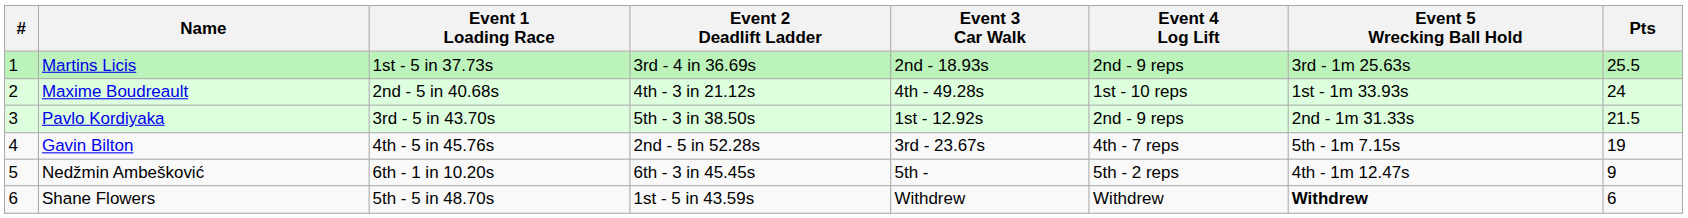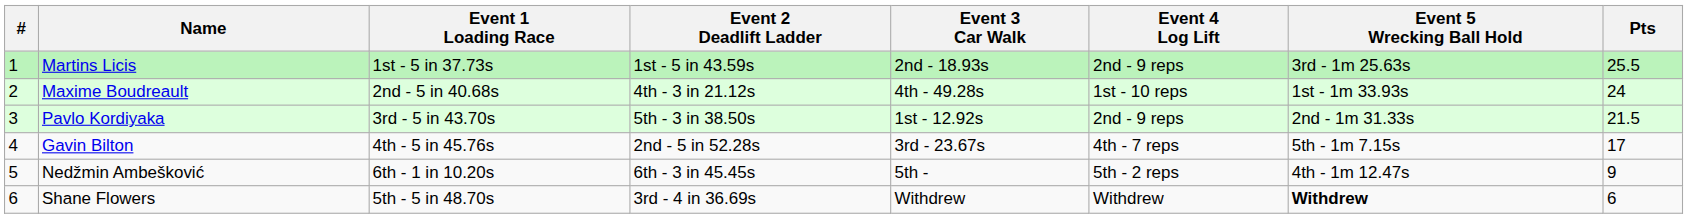(695, 64) 3rd - 4 in 36.69s -> (694, 64) 1st - 5 in 43.59s
(1616, 145) 19 -> (1616, 145) 17
(694, 199) 1st - 5 in 43.59s -> (695, 199) 3rd - 4 in 36.69s
